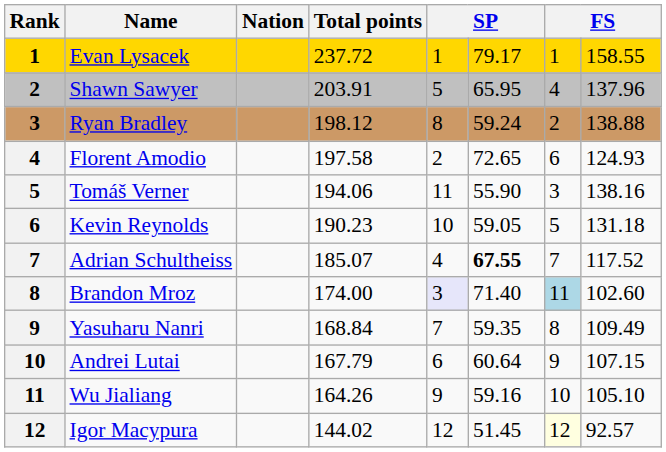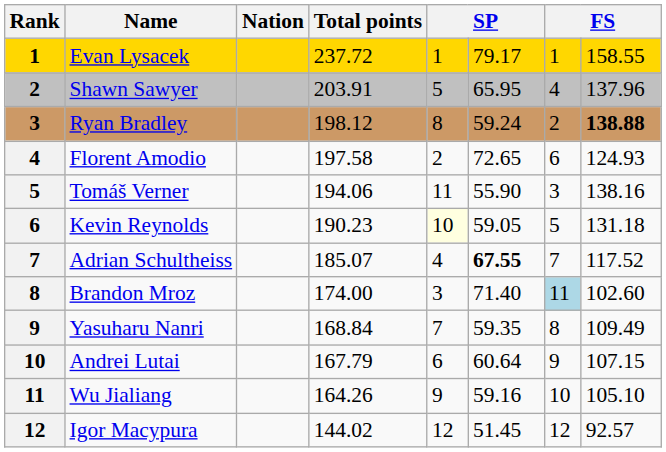(615, 123) normal -> (615, 123) bold
(443, 225) no background -> (443, 225) lightyellow background
(437, 293) lavender background -> (437, 293) no background
(560, 429) lightyellow background -> (560, 429) no background
